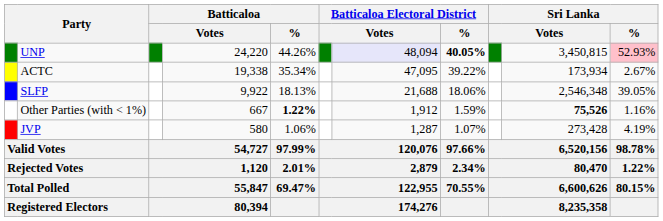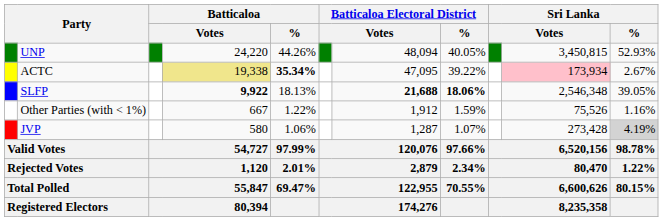(421, 52) lavender background -> (421, 52) no background
(466, 52) bold -> (467, 52) normal
(637, 52) pink background -> (637, 52) no background
(251, 71) no background -> (251, 71) khaki background
(297, 71) normal -> (296, 71) bold
(588, 71) no background -> (588, 71) pink background
(254, 91) normal -> (254, 91) bold
(421, 91) normal -> (421, 91) bold
(467, 91) normal -> (466, 91) bold
(299, 110) bold -> (300, 110) normal
(591, 110) bold -> (591, 110) normal
(640, 129) no background -> (640, 129) lightgrey background
